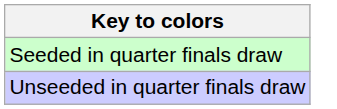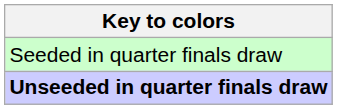(157, 87) normal -> (168, 87) bold
